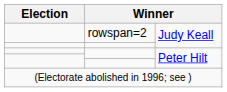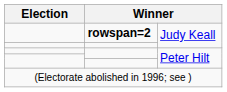(117, 33) normal -> (119, 33) bold
